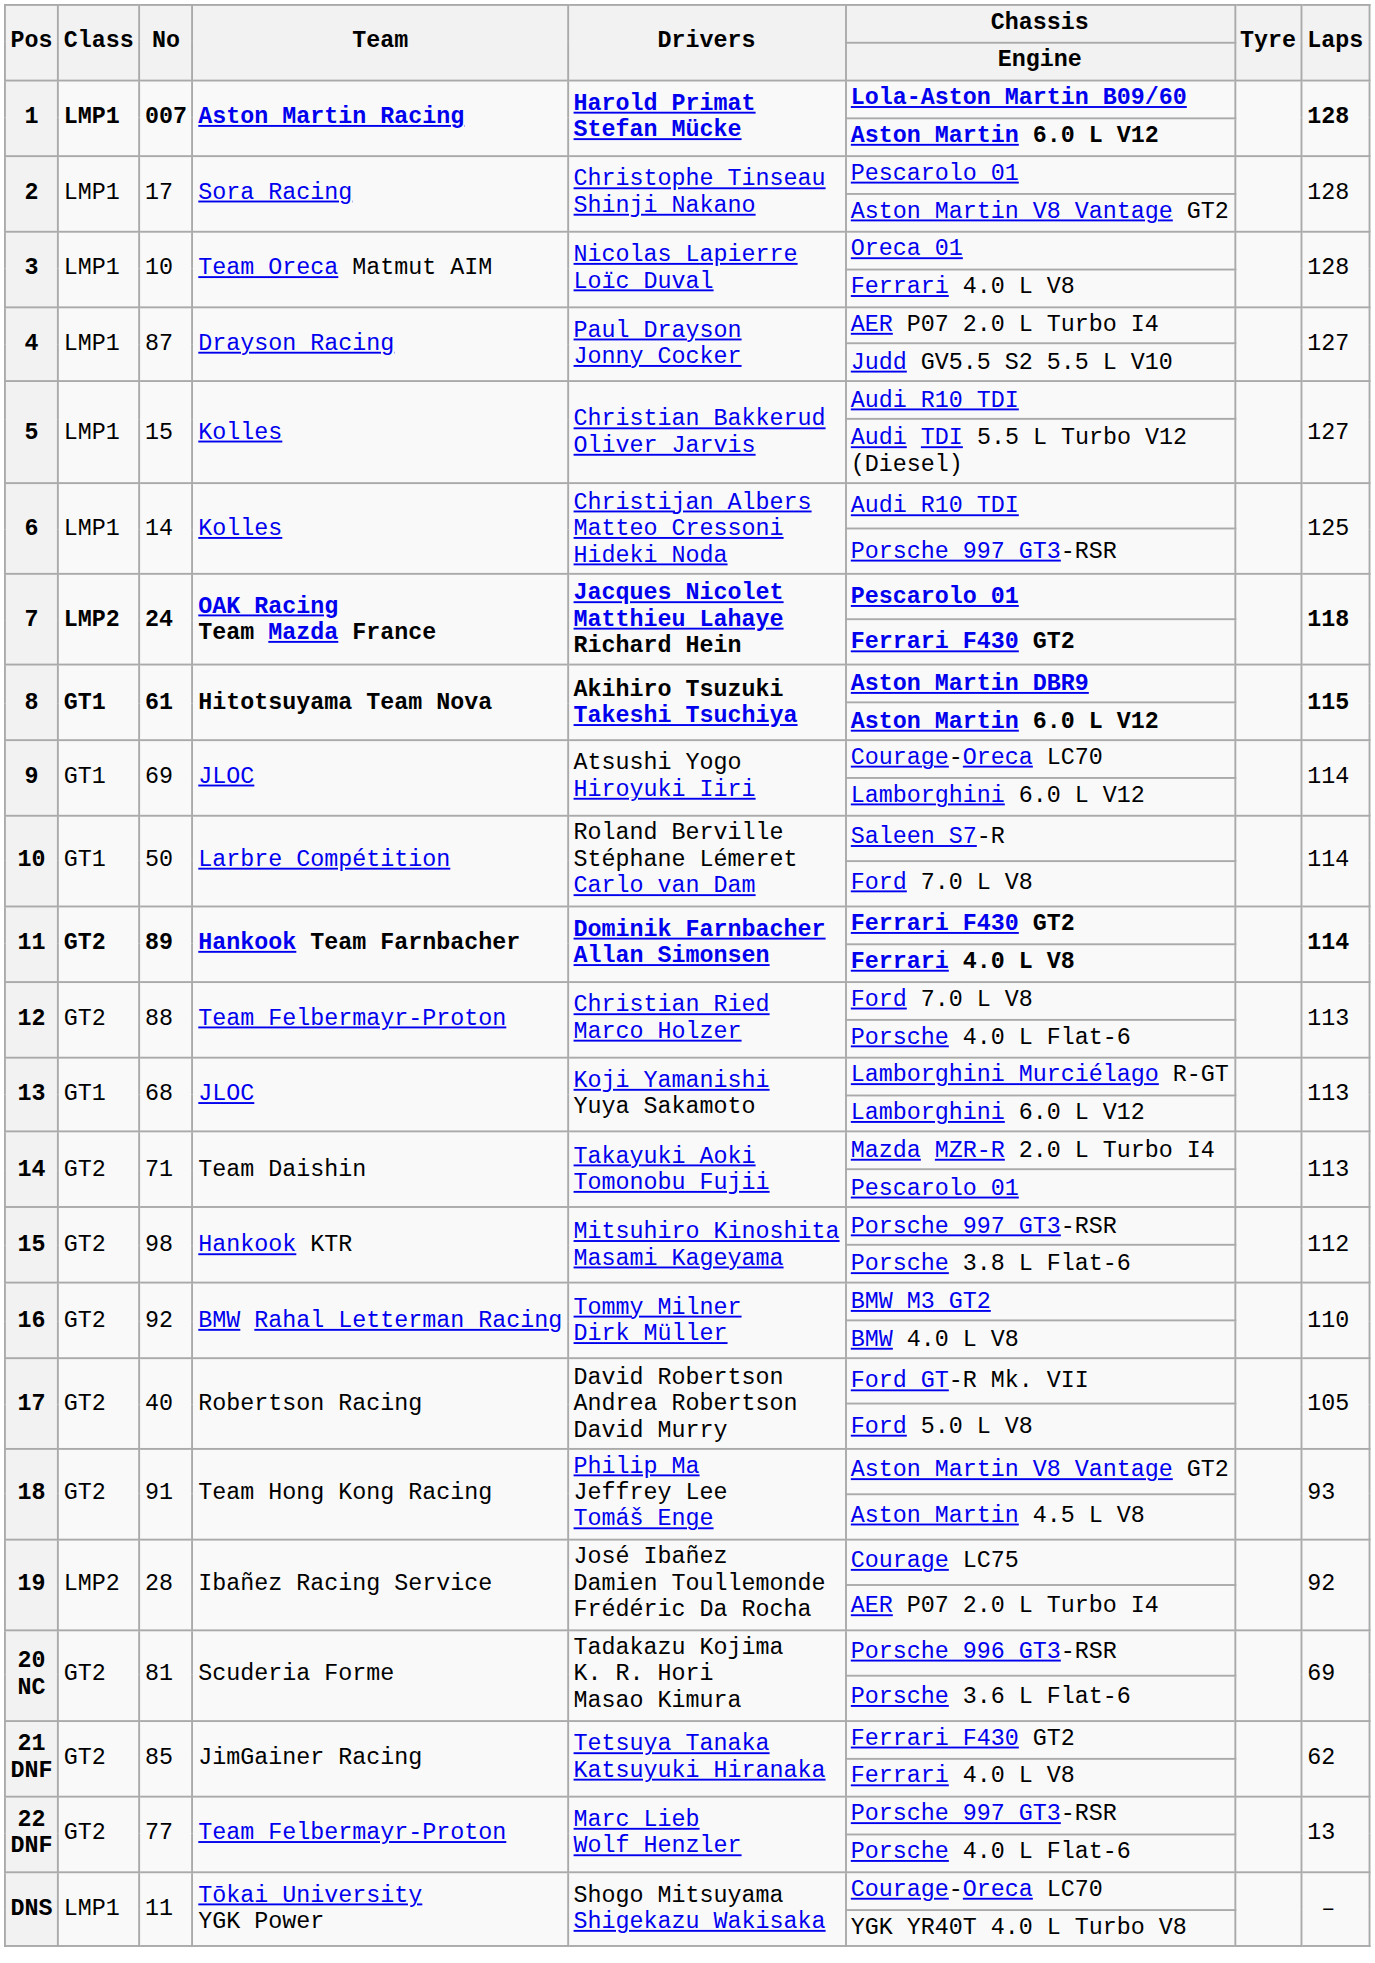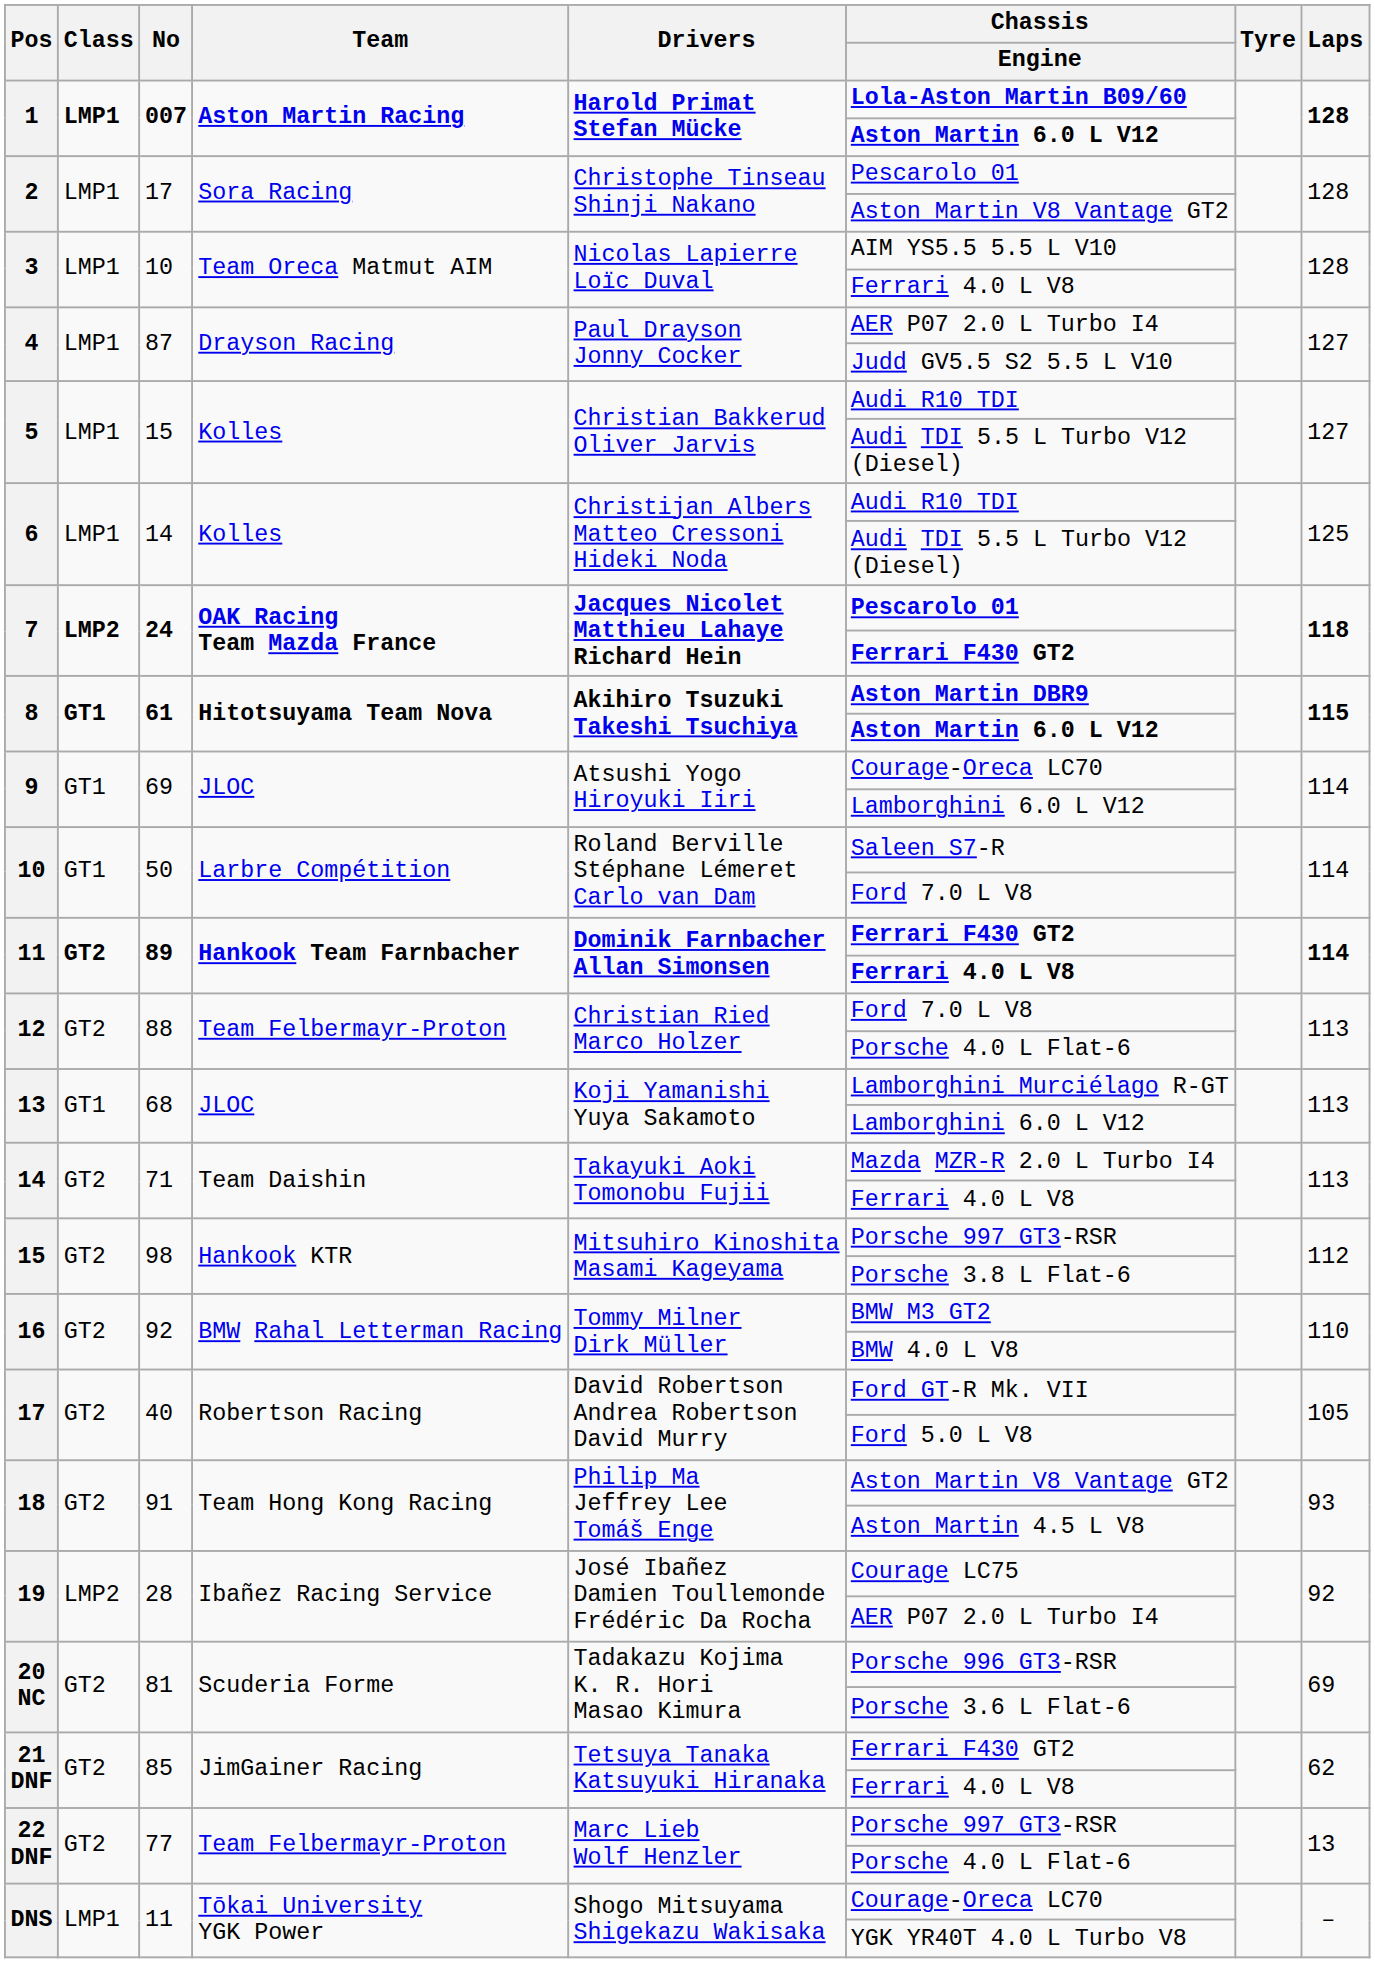(907, 250) Oreca 01 -> (984, 250) AIM YS5.5 5.5 L V10
(984, 552) Porsche 997 GT3-RSR -> (1019, 554) Audi TDI 5.5 L Turbo V12 (Diesel)
(935, 1189) Pescarolo 01 -> (963, 1200) Ferrari 4.0 L V8
